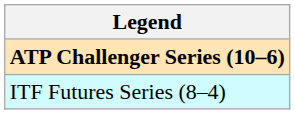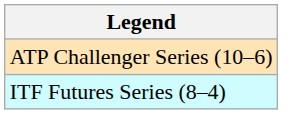(147, 56) bold -> (141, 56) normal
